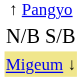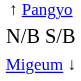(41, 65) khaki background -> (41, 65) no background
